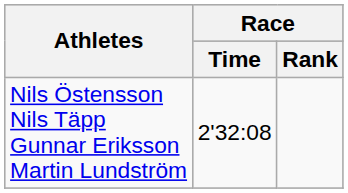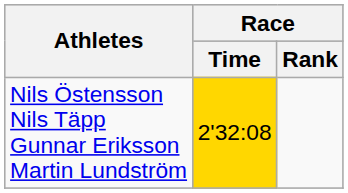(235, 133) no background -> (235, 133) gold background
